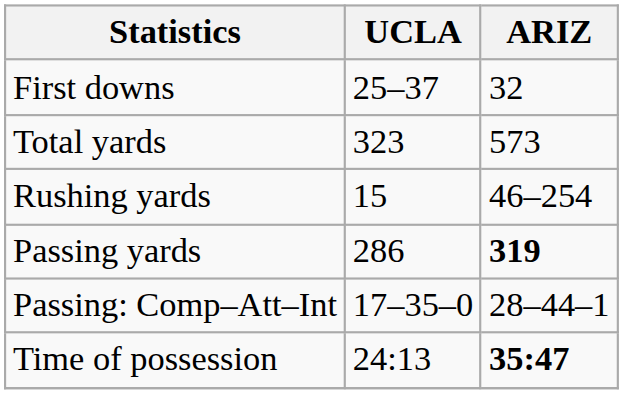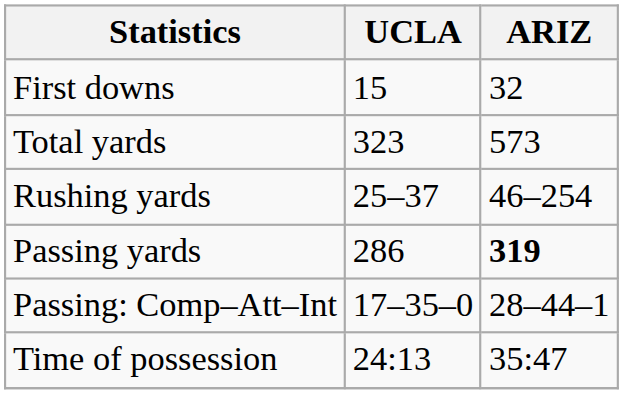(396, 86) 25–37 -> (370, 86) 15
(370, 195) 15 -> (396, 195) 25–37
(529, 359) bold -> (528, 359) normal
